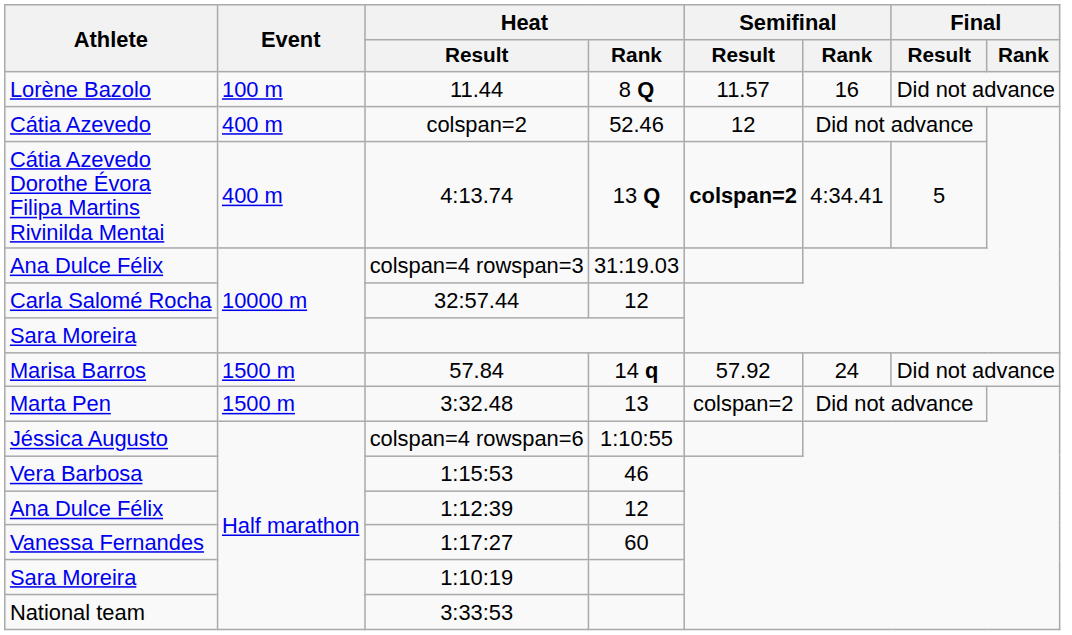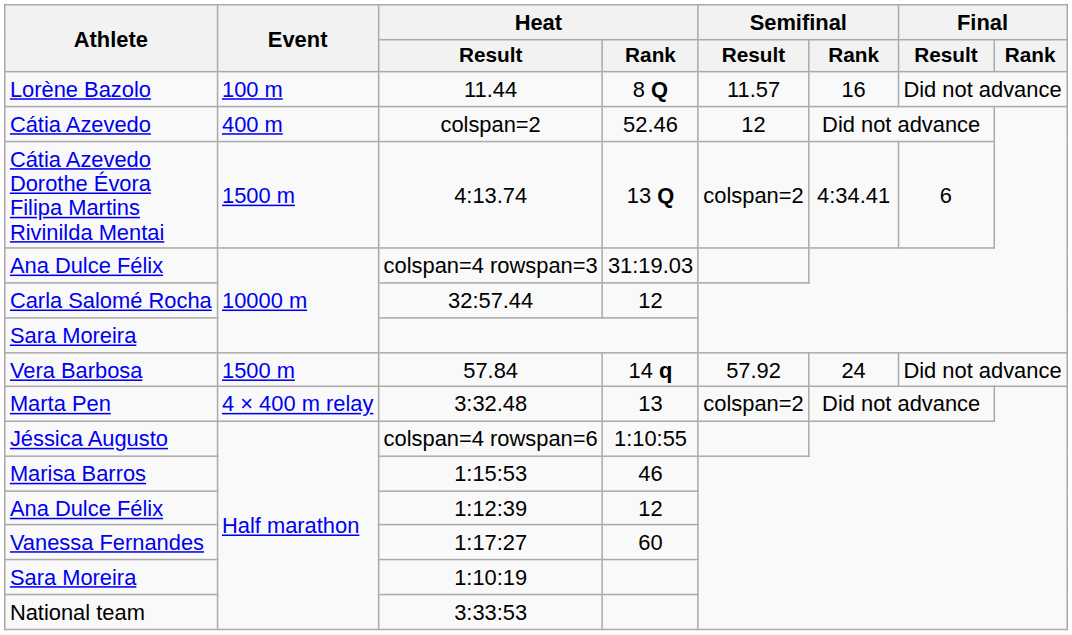(252, 195) 400 m -> (258, 195) 1500 m
(743, 195) bold -> (754, 195) normal
(939, 195) 5 -> (946, 195) 6
(78, 370) Marisa Barros -> (76, 370) Vera Barbosa
(258, 405) 1500 m -> (298, 405) 4 × 400 m relay
(76, 474) Vera Barbosa -> (78, 474) Marisa Barros
